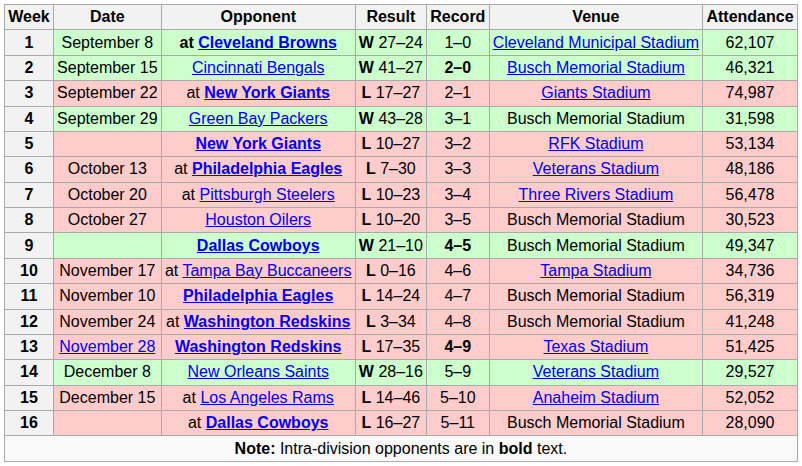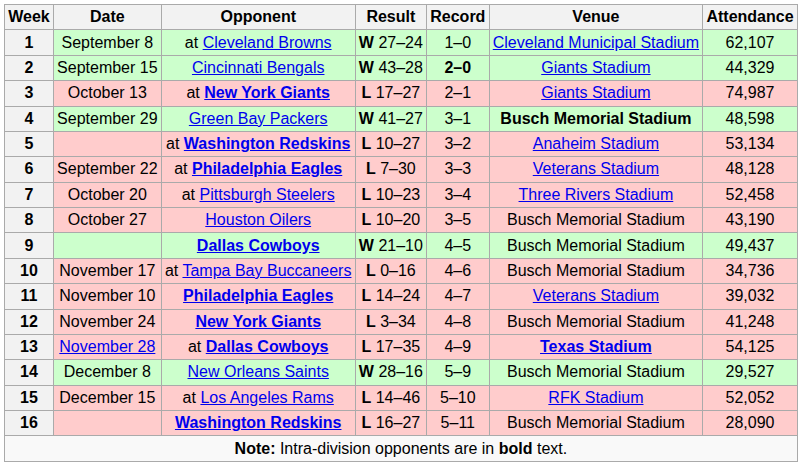(258, 42) bold -> (258, 42) normal
(391, 67) W 41–27 -> (391, 67) W 43–28
(596, 67) Busch Memorial Stadium -> (596, 67) Giants Stadium
(750, 67) 46,321 -> (750, 67) 44,329
(107, 93) September 22 -> (107, 93) October 13
(391, 118) W 43–28 -> (391, 118) W 41–27
(596, 118) normal -> (596, 118) bold
(750, 118) 31,598 -> (750, 118) 48,598
(258, 144) New York Giants -> (258, 144) at Washington Redskins
(596, 144) RFK Stadium -> (596, 144) Anaheim Stadium
(107, 169) October 13 -> (107, 169) September 22
(750, 169) 48,186 -> (750, 169) 48,128
(750, 194) 56,478 -> (750, 194) 52,458
(750, 220) 30,523 -> (750, 220) 43,190
(458, 245) bold -> (458, 245) normal
(750, 245) 49,347 -> (750, 245) 49,437
(596, 270) Tampa Stadium -> (596, 270) Busch Memorial Stadium
(596, 296) Busch Memorial Stadium -> (596, 296) Veterans Stadium
(750, 296) 56,319 -> (750, 296) 39,032
(258, 321) at Washington Redskins -> (258, 321) New York Giants
(258, 347) Washington Redskins -> (258, 347) at Dallas Cowboys
(458, 347) bold -> (458, 347) normal
(596, 347) normal -> (596, 347) bold
(750, 347) 51,425 -> (750, 347) 54,125
(596, 372) Veterans Stadium -> (596, 372) Busch Memorial Stadium
(596, 397) Anaheim Stadium -> (596, 397) RFK Stadium
(258, 423) at Dallas Cowboys -> (258, 423) Washington Redskins
